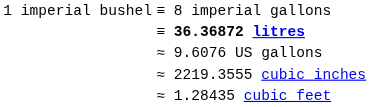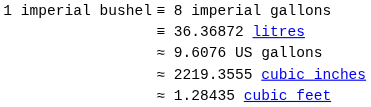(231, 32) bold -> (231, 32) normal
